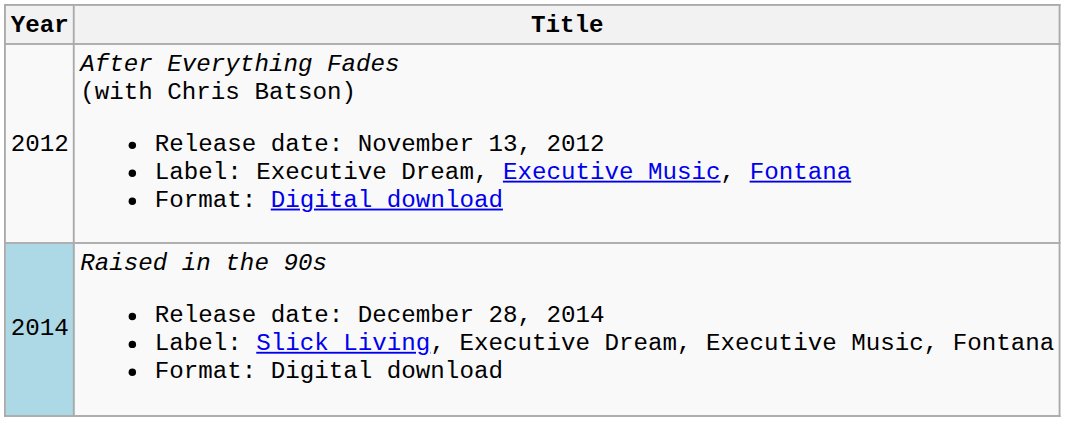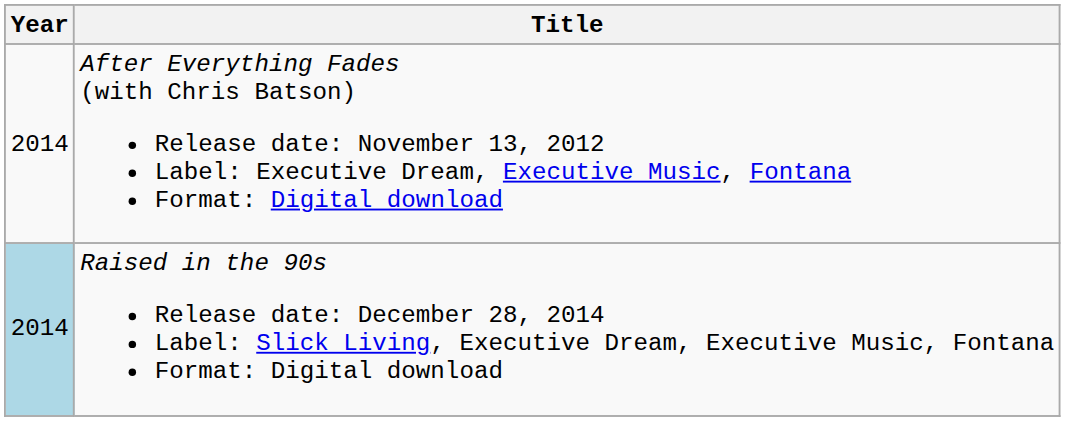(40, 144) 2012 -> (40, 144) 2014
